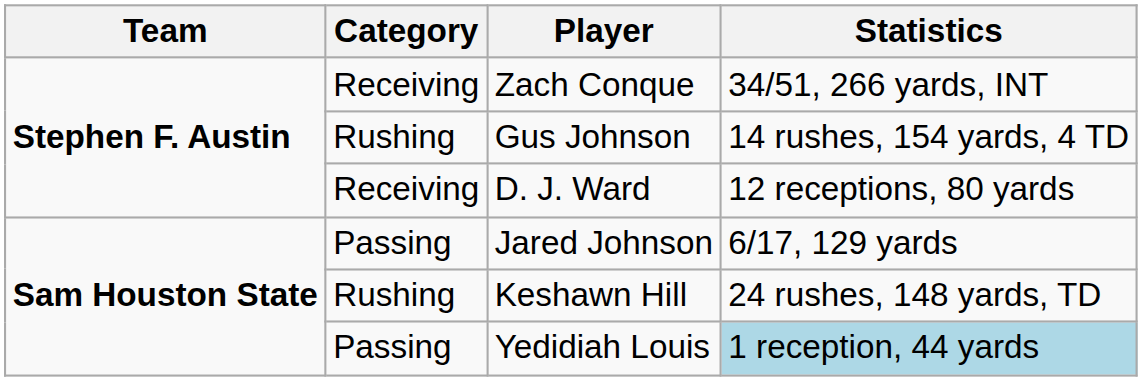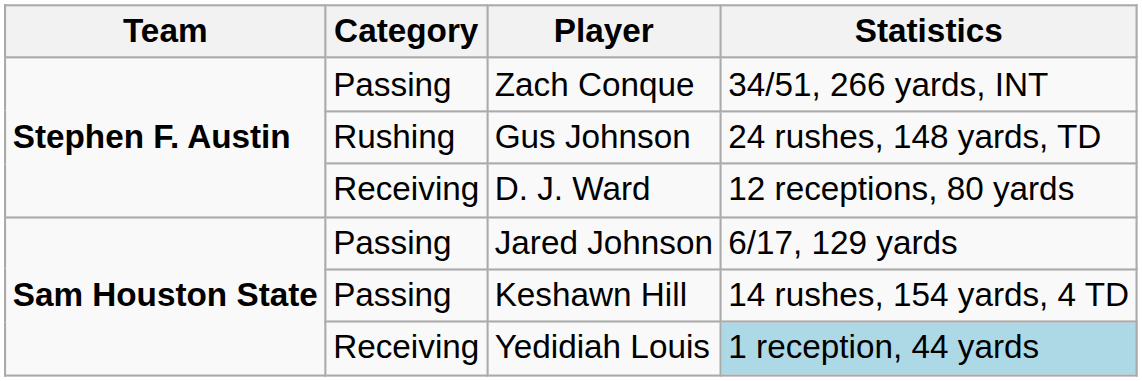(406, 83) Receiving -> (392, 83) Passing
(929, 136) 14 rushes, 154 yards, 4 TD -> (915, 136) 24 rushes, 148 yards, TD
(394, 295) Rushing -> (392, 295) Passing
(915, 295) 24 rushes, 148 yards, TD -> (929, 295) 14 rushes, 154 yards, 4 TD
(392, 347) Passing -> (406, 347) Receiving
